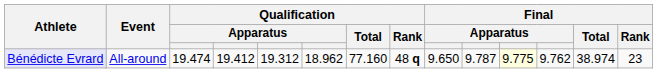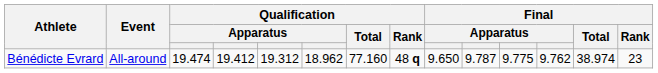(55, 59) lavender background -> (55, 59) no background
(518, 59) lightyellow background -> (518, 59) no background
